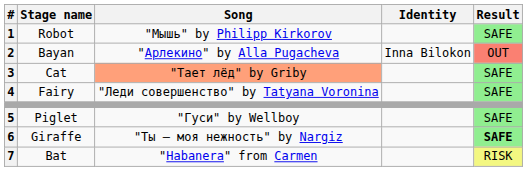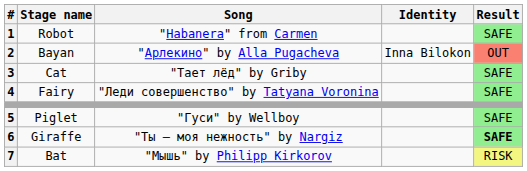(238, 34) "Мышь" by Philipp Kirkorov -> (238, 34) "Habanera" from Carmen
(238, 73) lightsalmon background -> (238, 73) no background
(238, 156) "Habanera" from Carmen -> (238, 156) "Мышь" by Philipp Kirkorov
